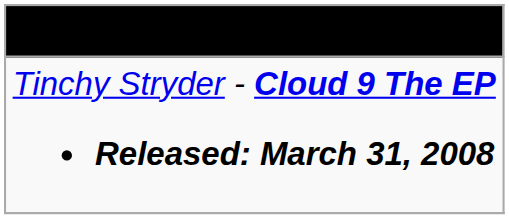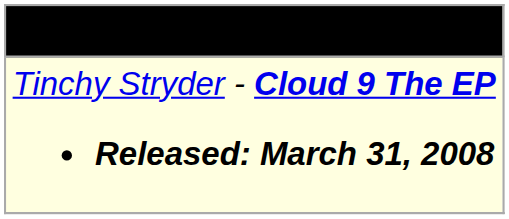(254, 118) no background -> (254, 118) lightyellow background
